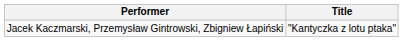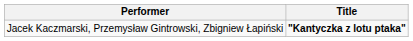(342, 28) normal -> (347, 28) bold
